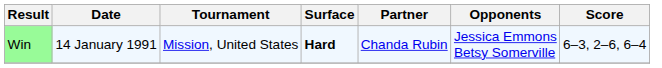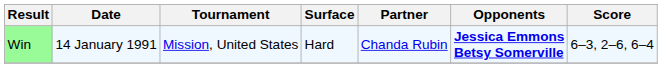(320, 44) bold -> (319, 44) normal
(505, 44) normal -> (509, 44) bold
